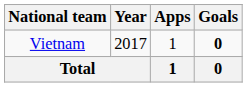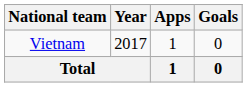(218, 43) bold -> (218, 43) normal
